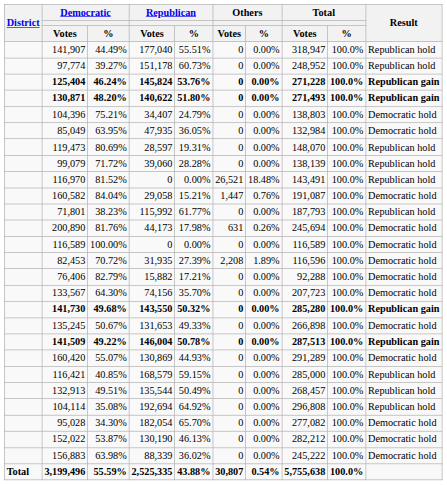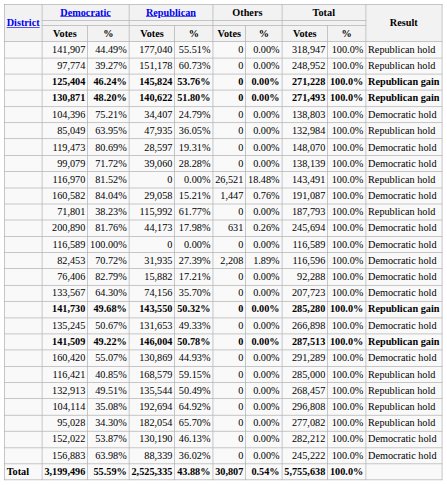(402, 131) Democratic hold -> (402, 131) Republican hold
(402, 147) Republican hold -> (402, 147) Democratic hold
(402, 163) Republican hold -> (402, 163) Democratic hold
(402, 423) Democratic hold -> (402, 423) Republican hold
